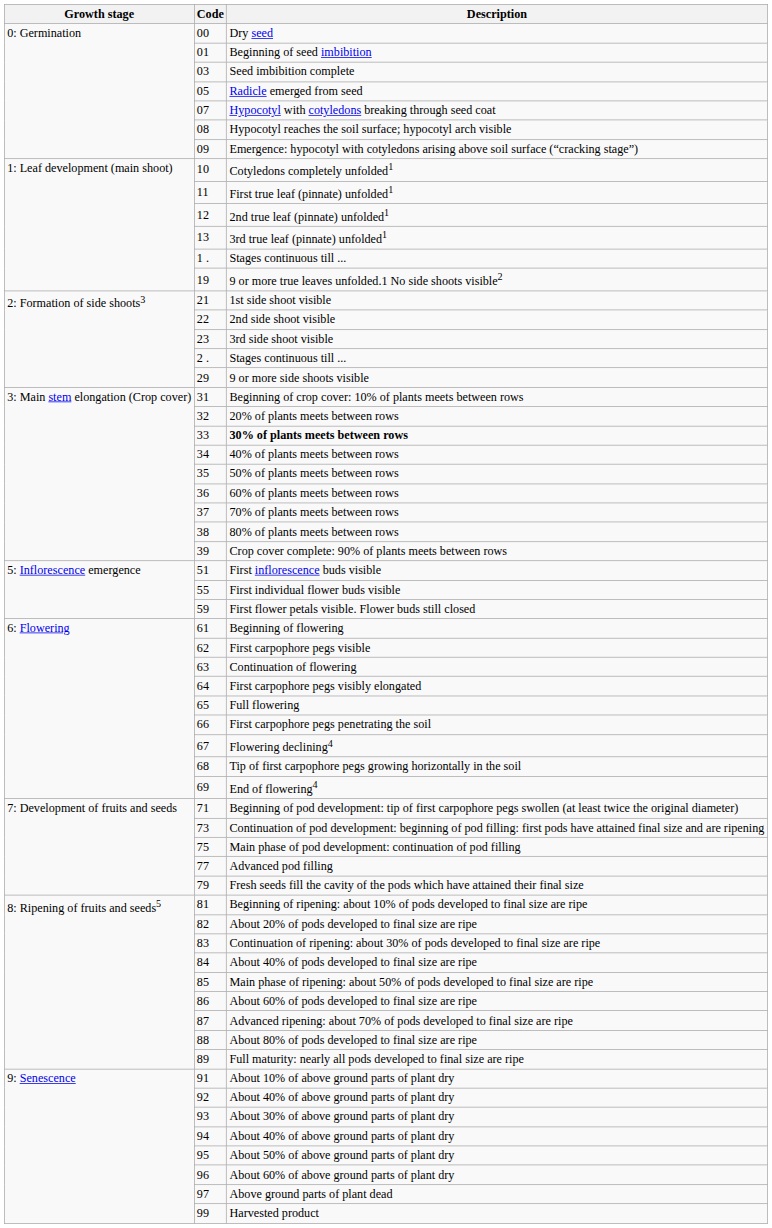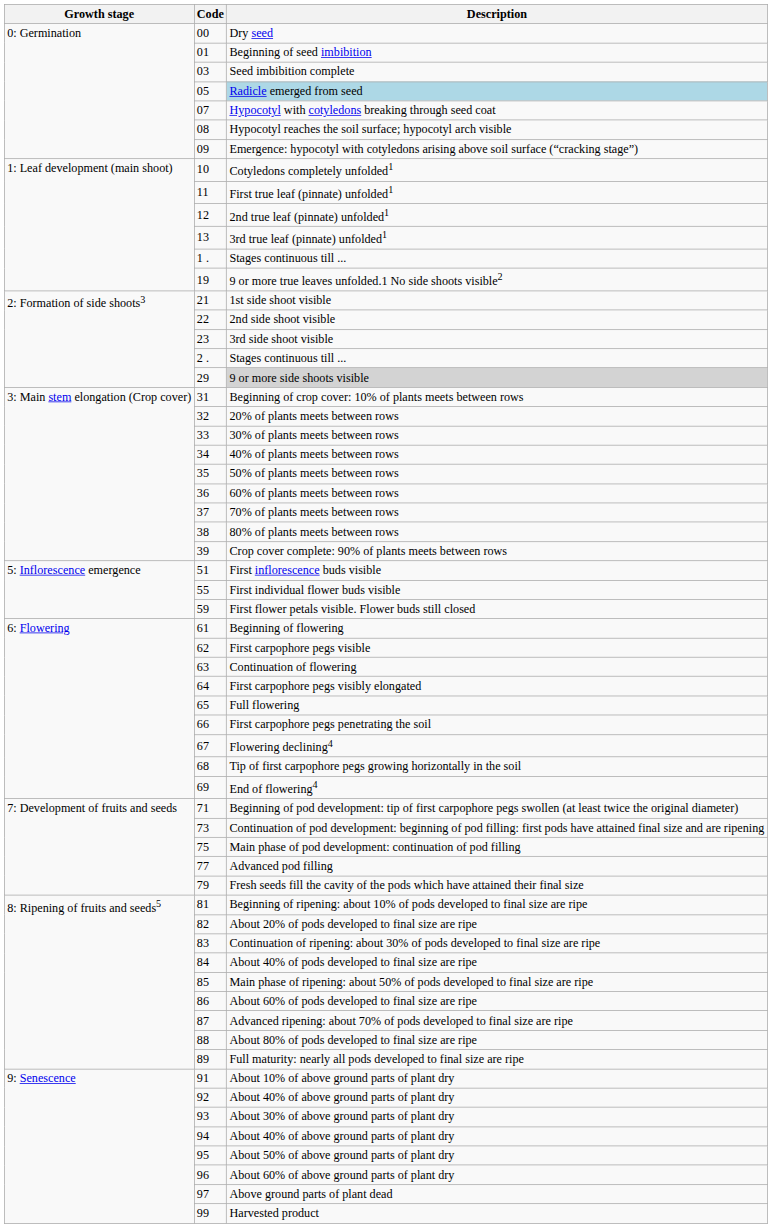(296, 91) no background -> (296, 91) lightblue background
(299, 377) no background -> (299, 377) lightgrey background
(319, 435) bold -> (314, 435) normal
